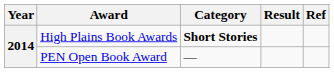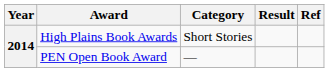(220, 36) bold -> (218, 36) normal
